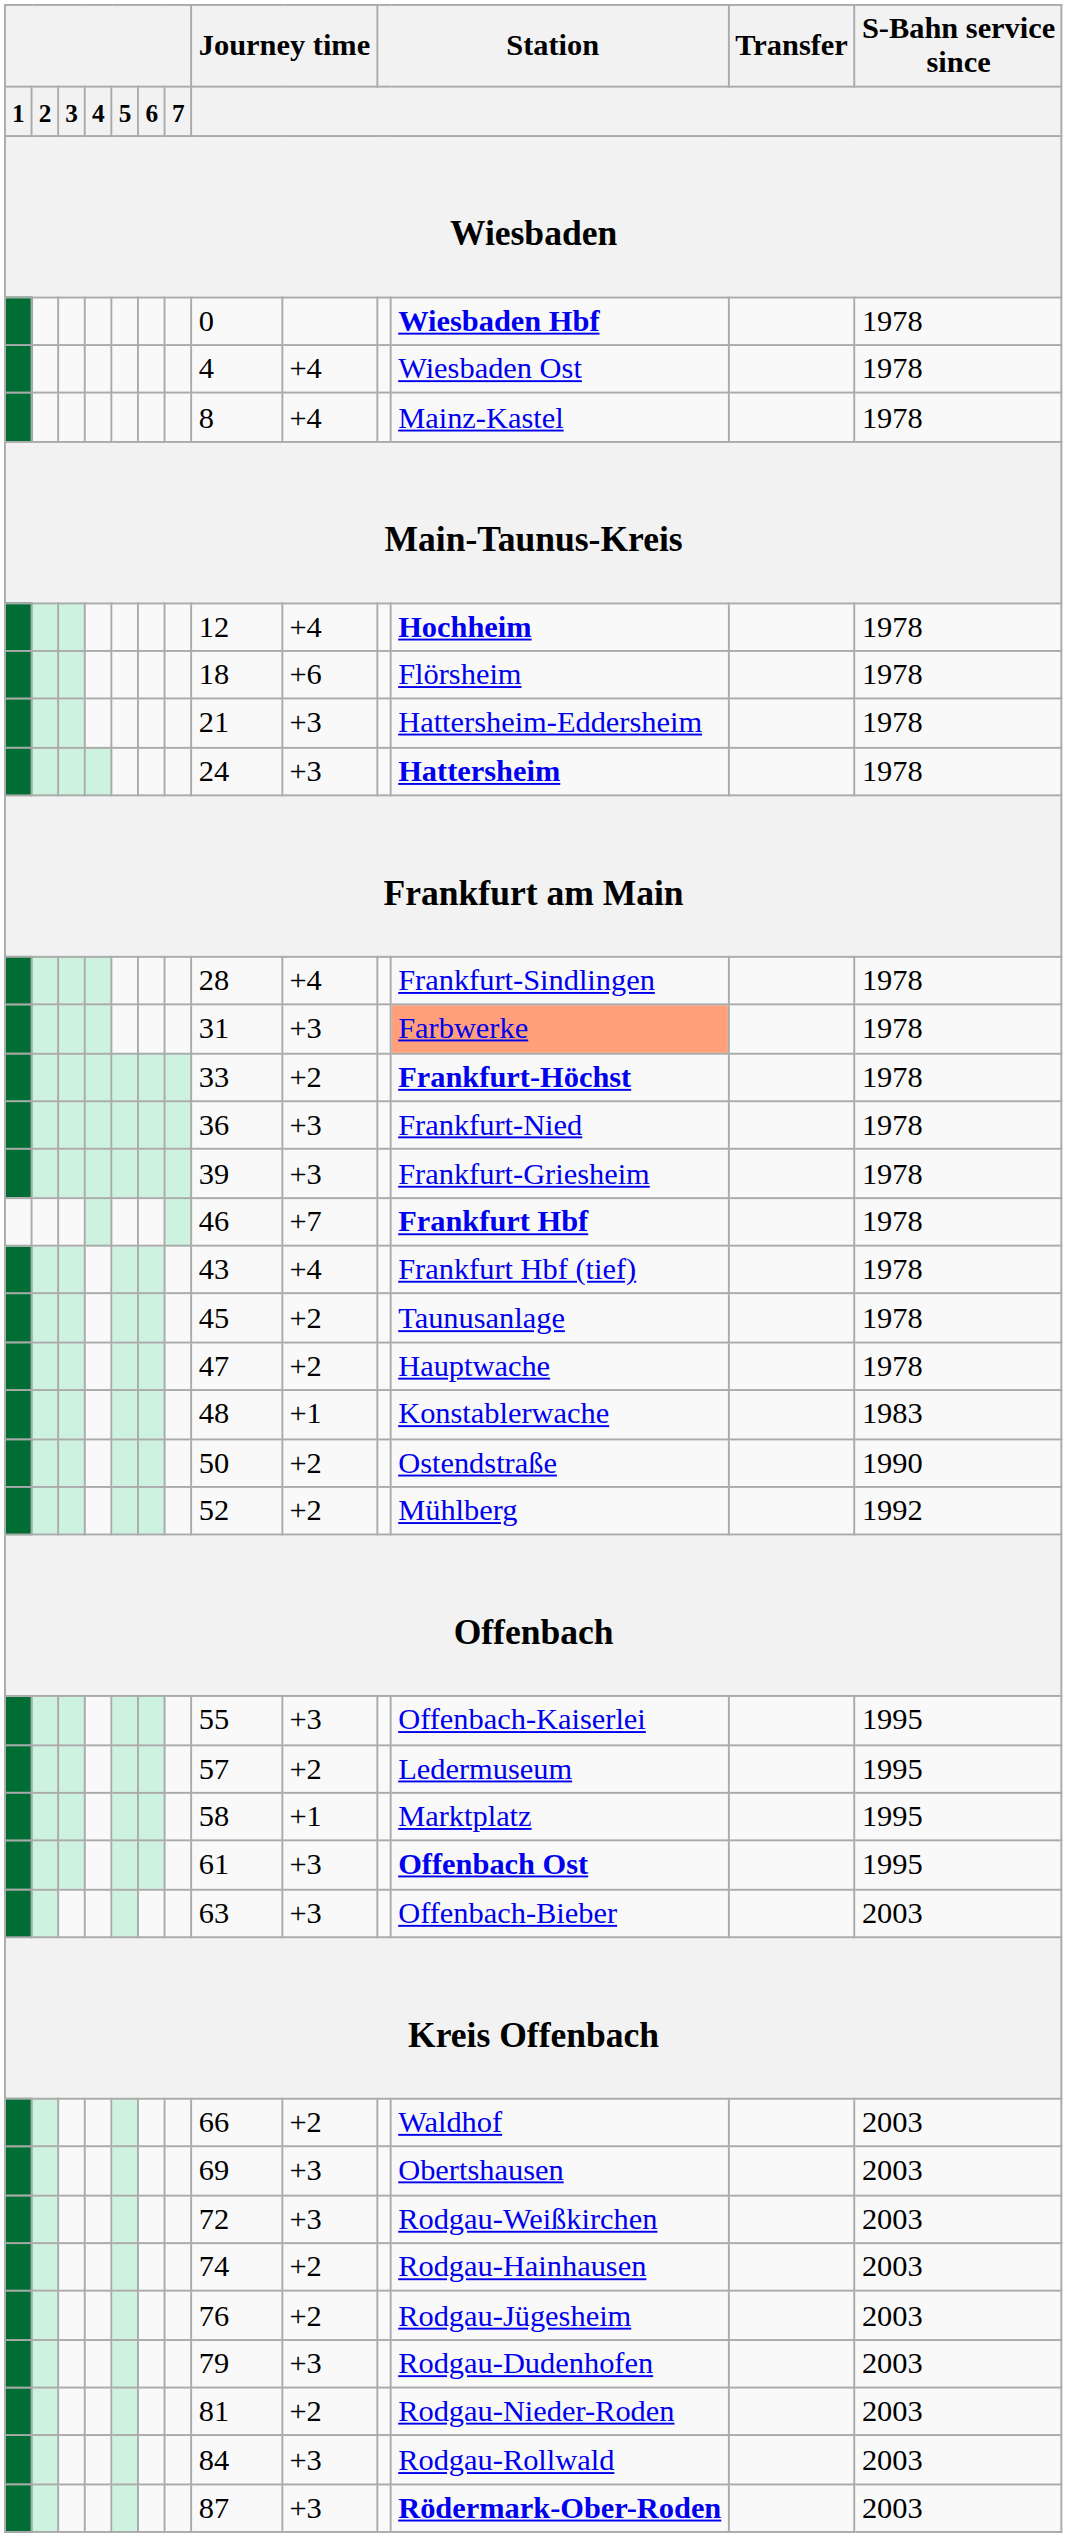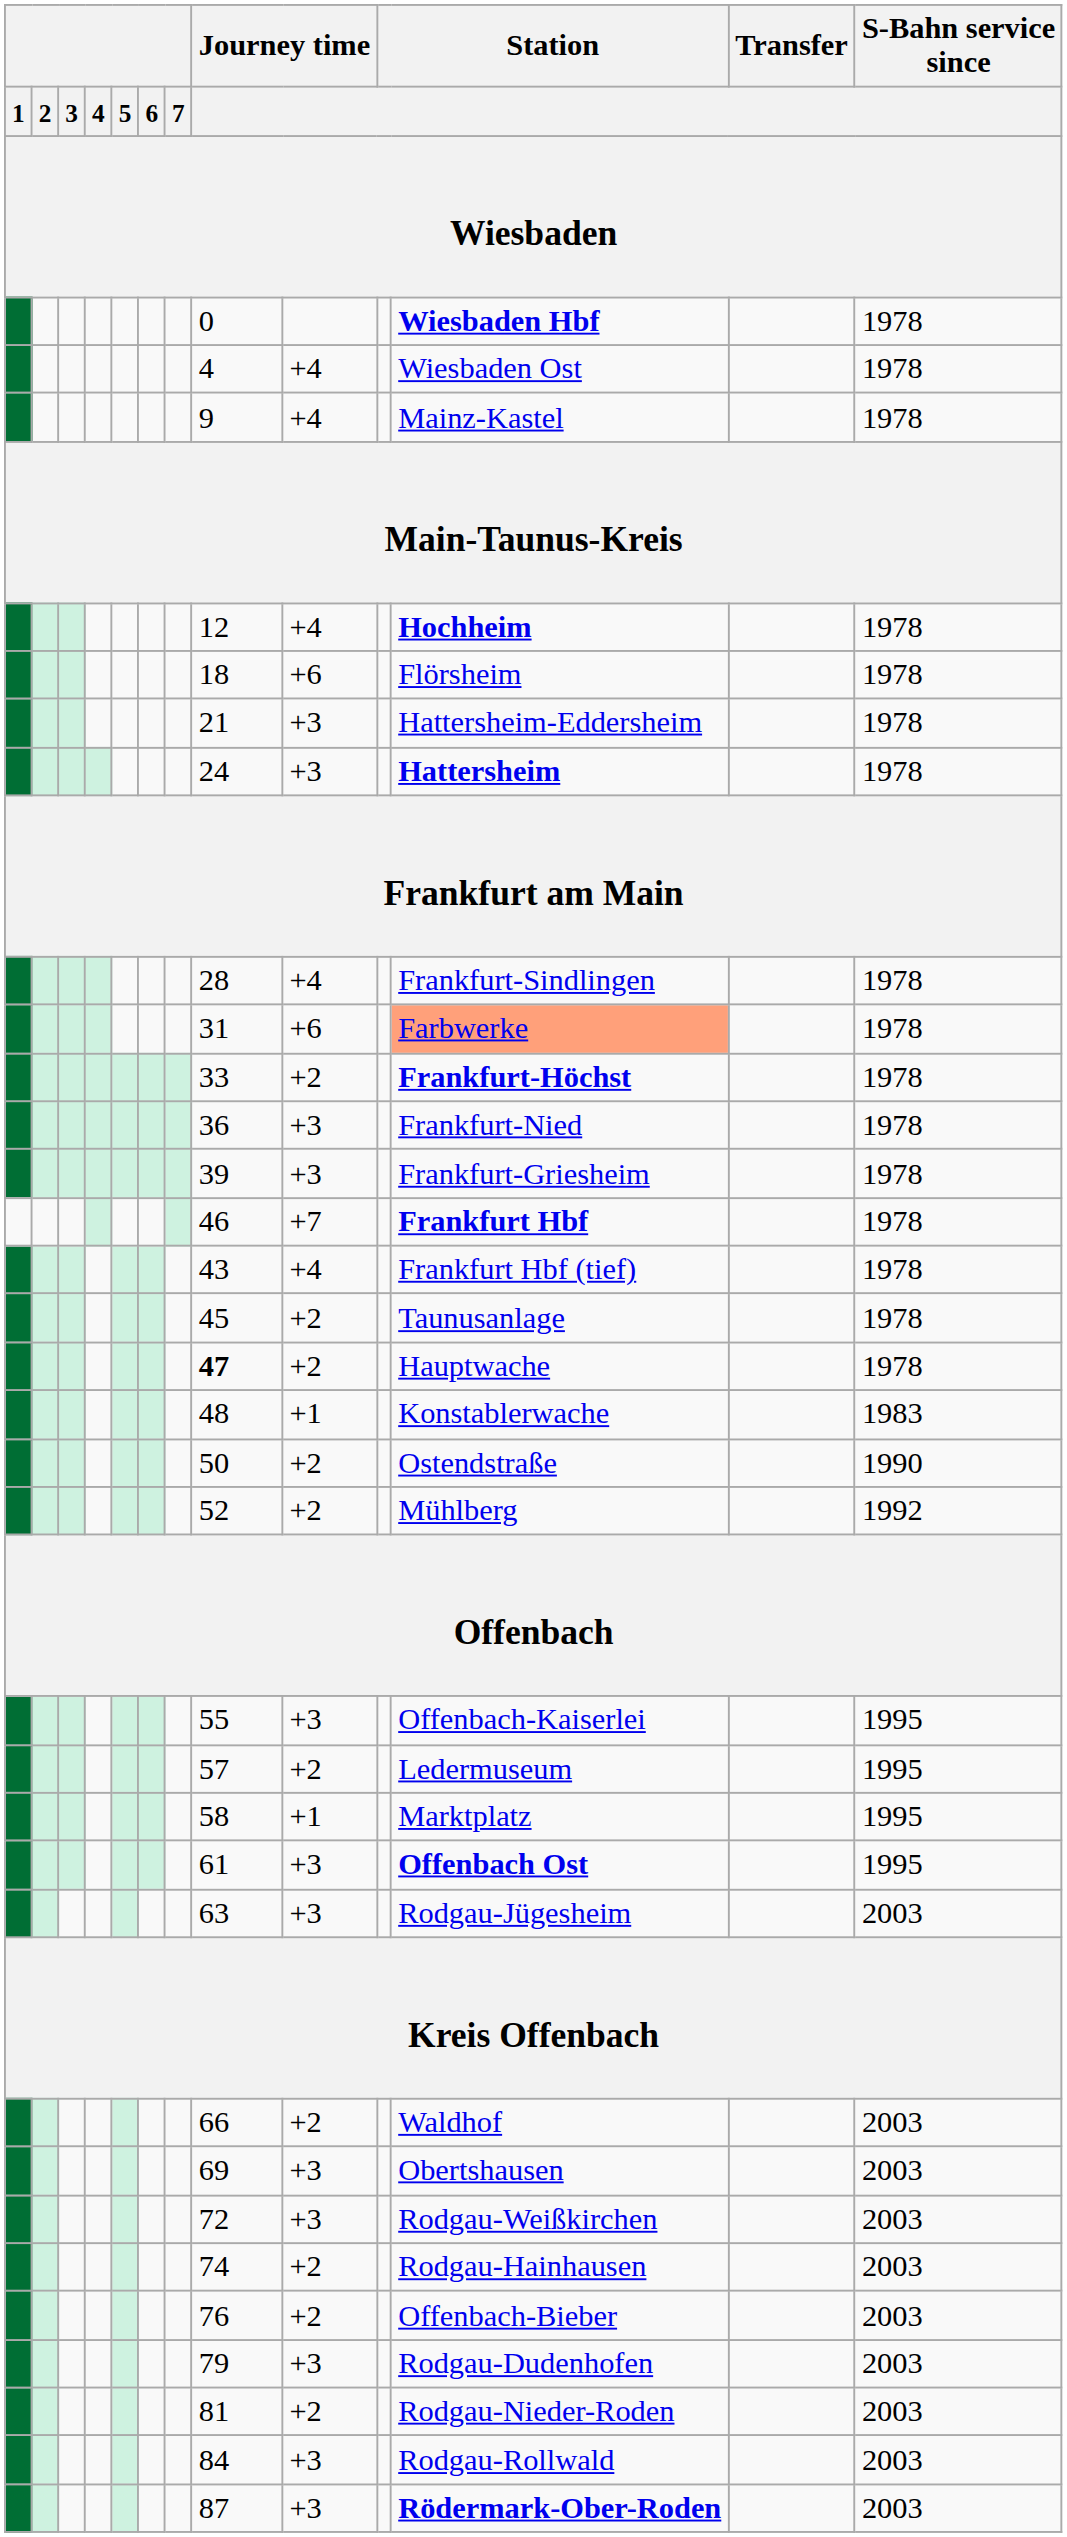(206, 416) 8 -> (206, 416) 9
(306, 1028) +3 -> (306, 1028) +6
(214, 1365) normal -> (214, 1365) bold
(508, 1912) Offenbach-Bieber -> (515, 1912) Rodgau-Jügesheim
(515, 2314) Rodgau-Jügesheim -> (508, 2314) Offenbach-Bieber
